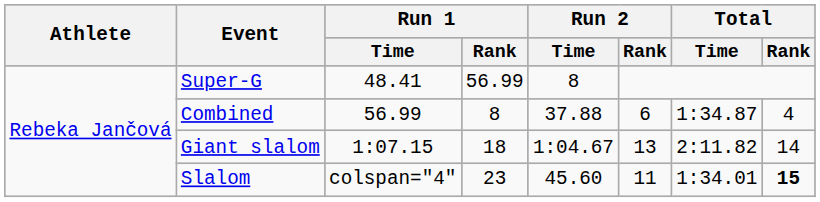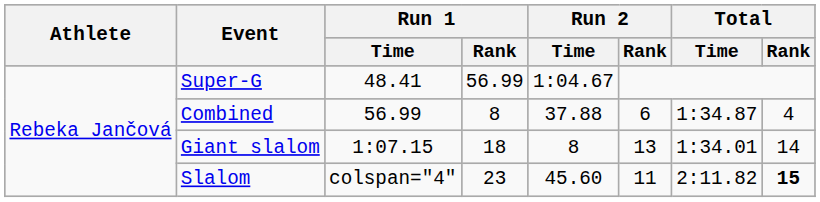(573, 82) 8 -> (573, 82) 1:04.67
(573, 147) 1:04.67 -> (573, 147) 8
(717, 147) 2:11.82 -> (717, 147) 1:34.01
(717, 179) 1:34.01 -> (717, 179) 2:11.82
